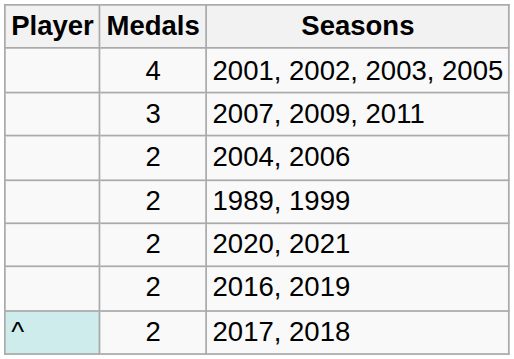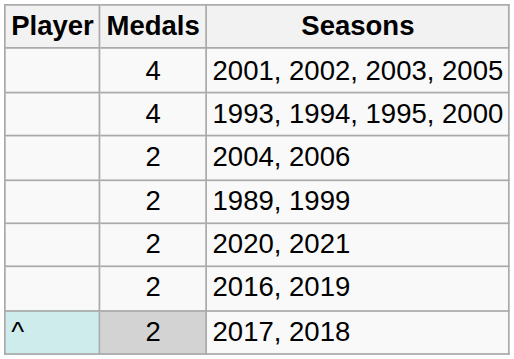+ row: (358, 113)
- row: (319, 113)
(153, 331) no background -> (153, 331) lightgrey background
